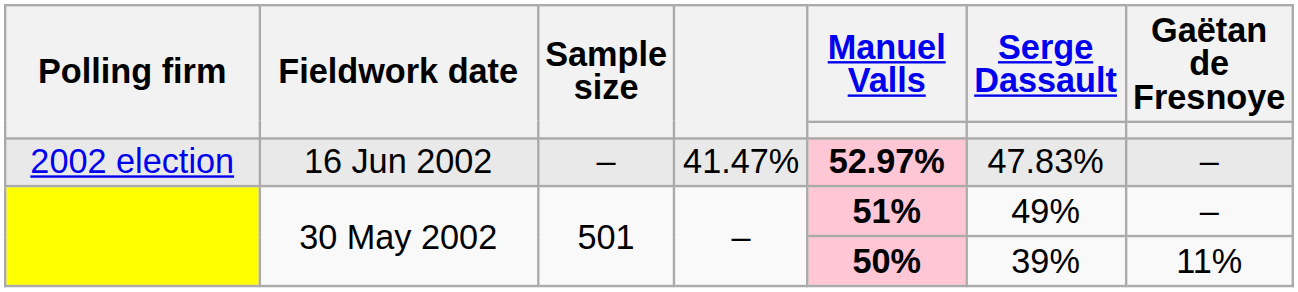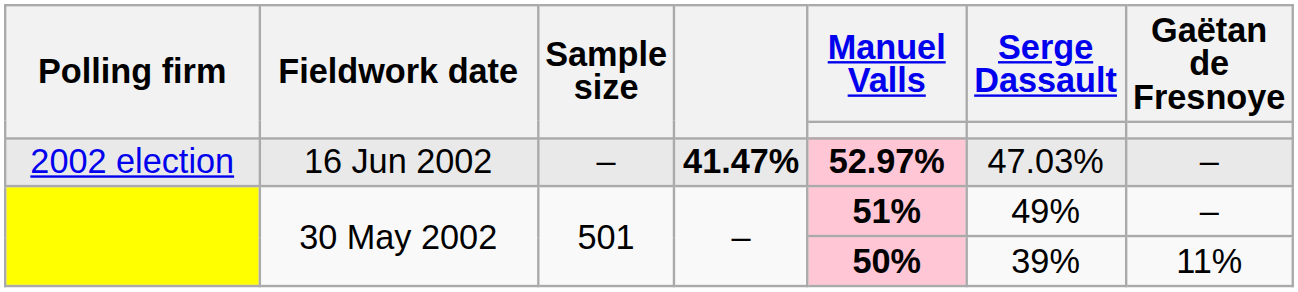(741, 162) normal -> (741, 162) bold
(1046, 162) 47.83% -> (1046, 162) 47.03%
